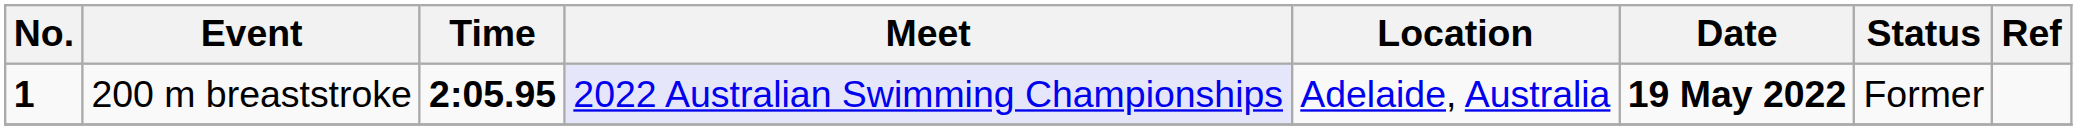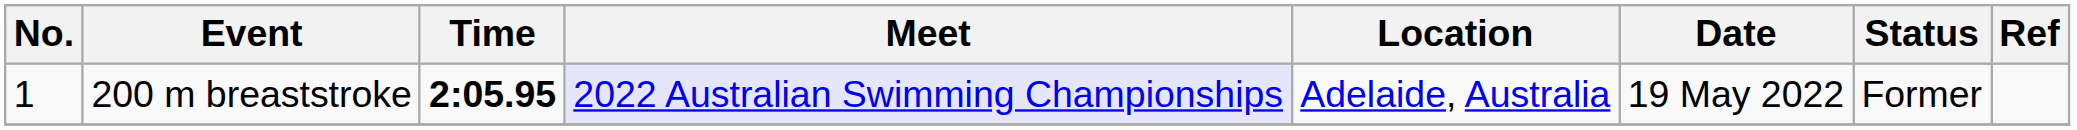(24, 93) bold -> (24, 93) normal
(1737, 93) bold -> (1736, 93) normal
